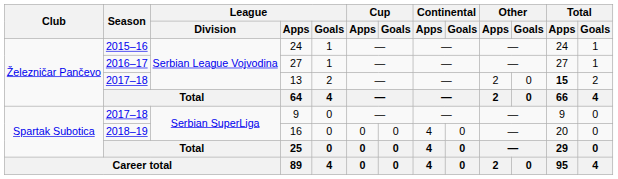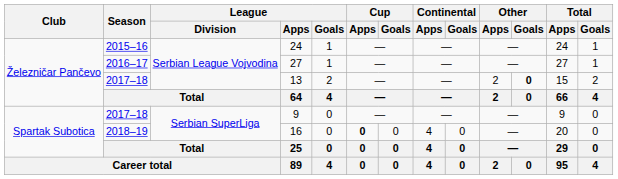(529, 81) normal -> (529, 81) bold
(562, 81) bold -> (562, 81) normal
(363, 132) normal -> (363, 132) bold
